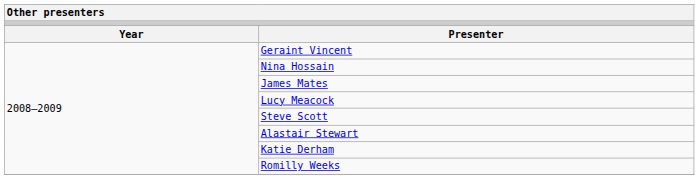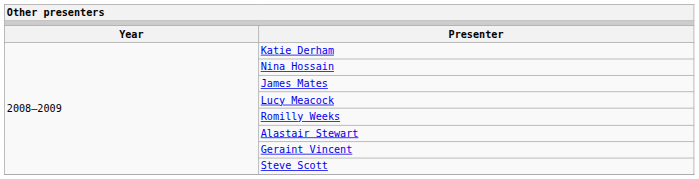(307, 51) Geraint Vincent -> (297, 51) Katie Derham
(294, 117) Steve Scott -> (300, 117) Romilly Weeks
(297, 150) Katie Derham -> (307, 150) Geraint Vincent
(300, 166) Romilly Weeks -> (294, 166) Steve Scott
